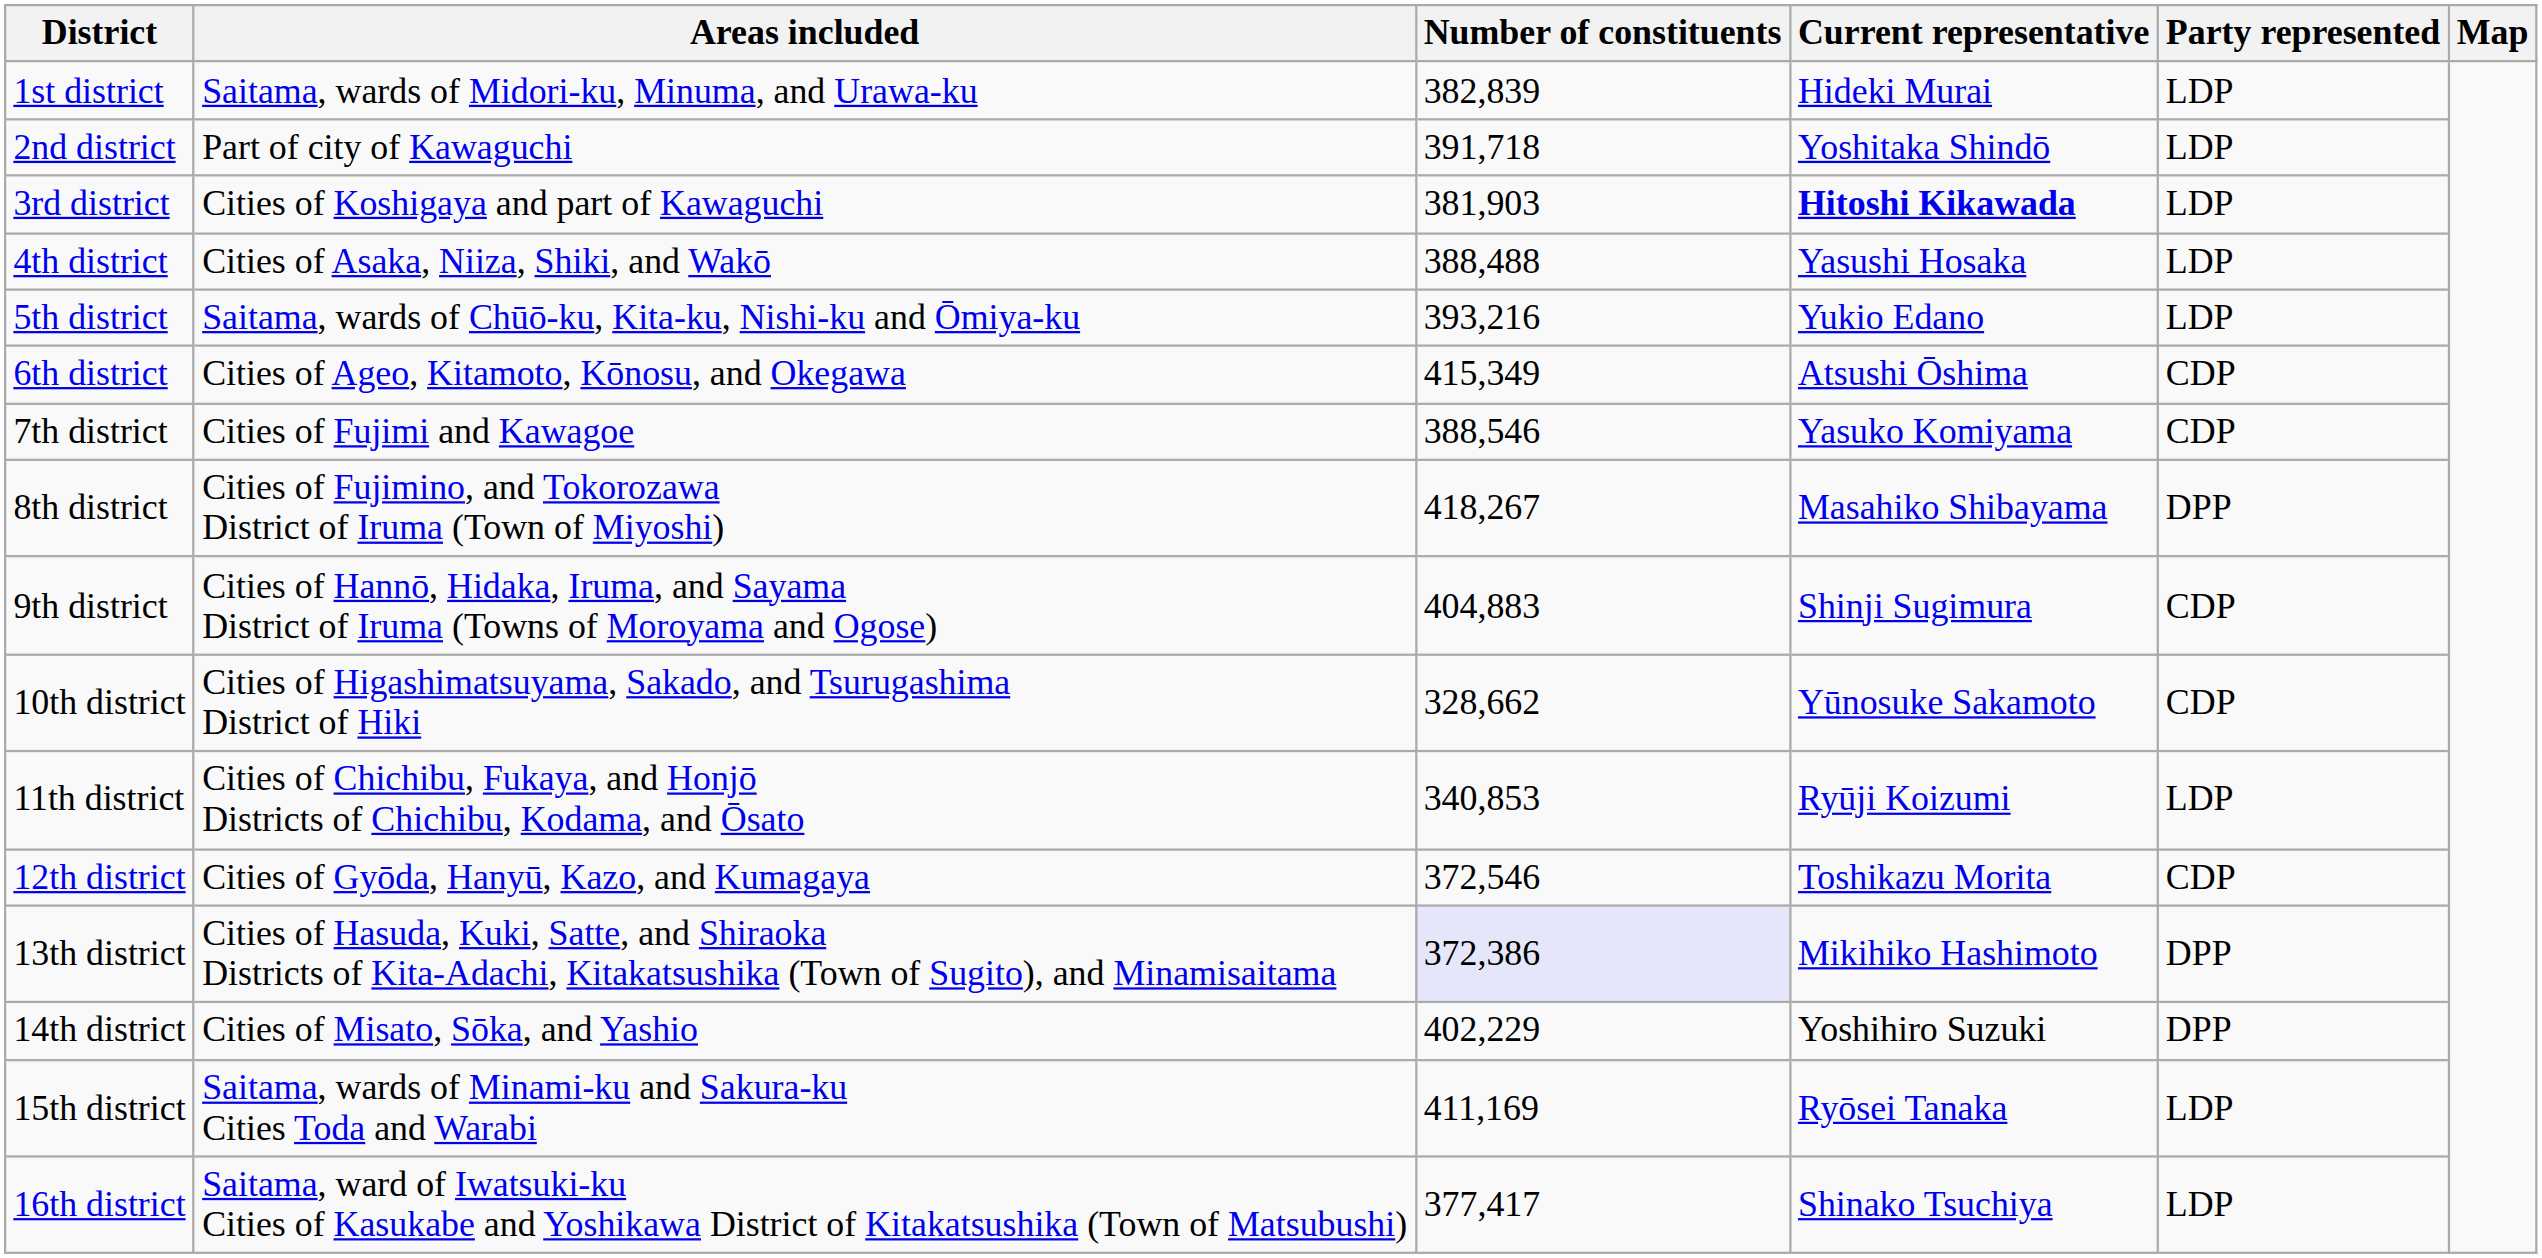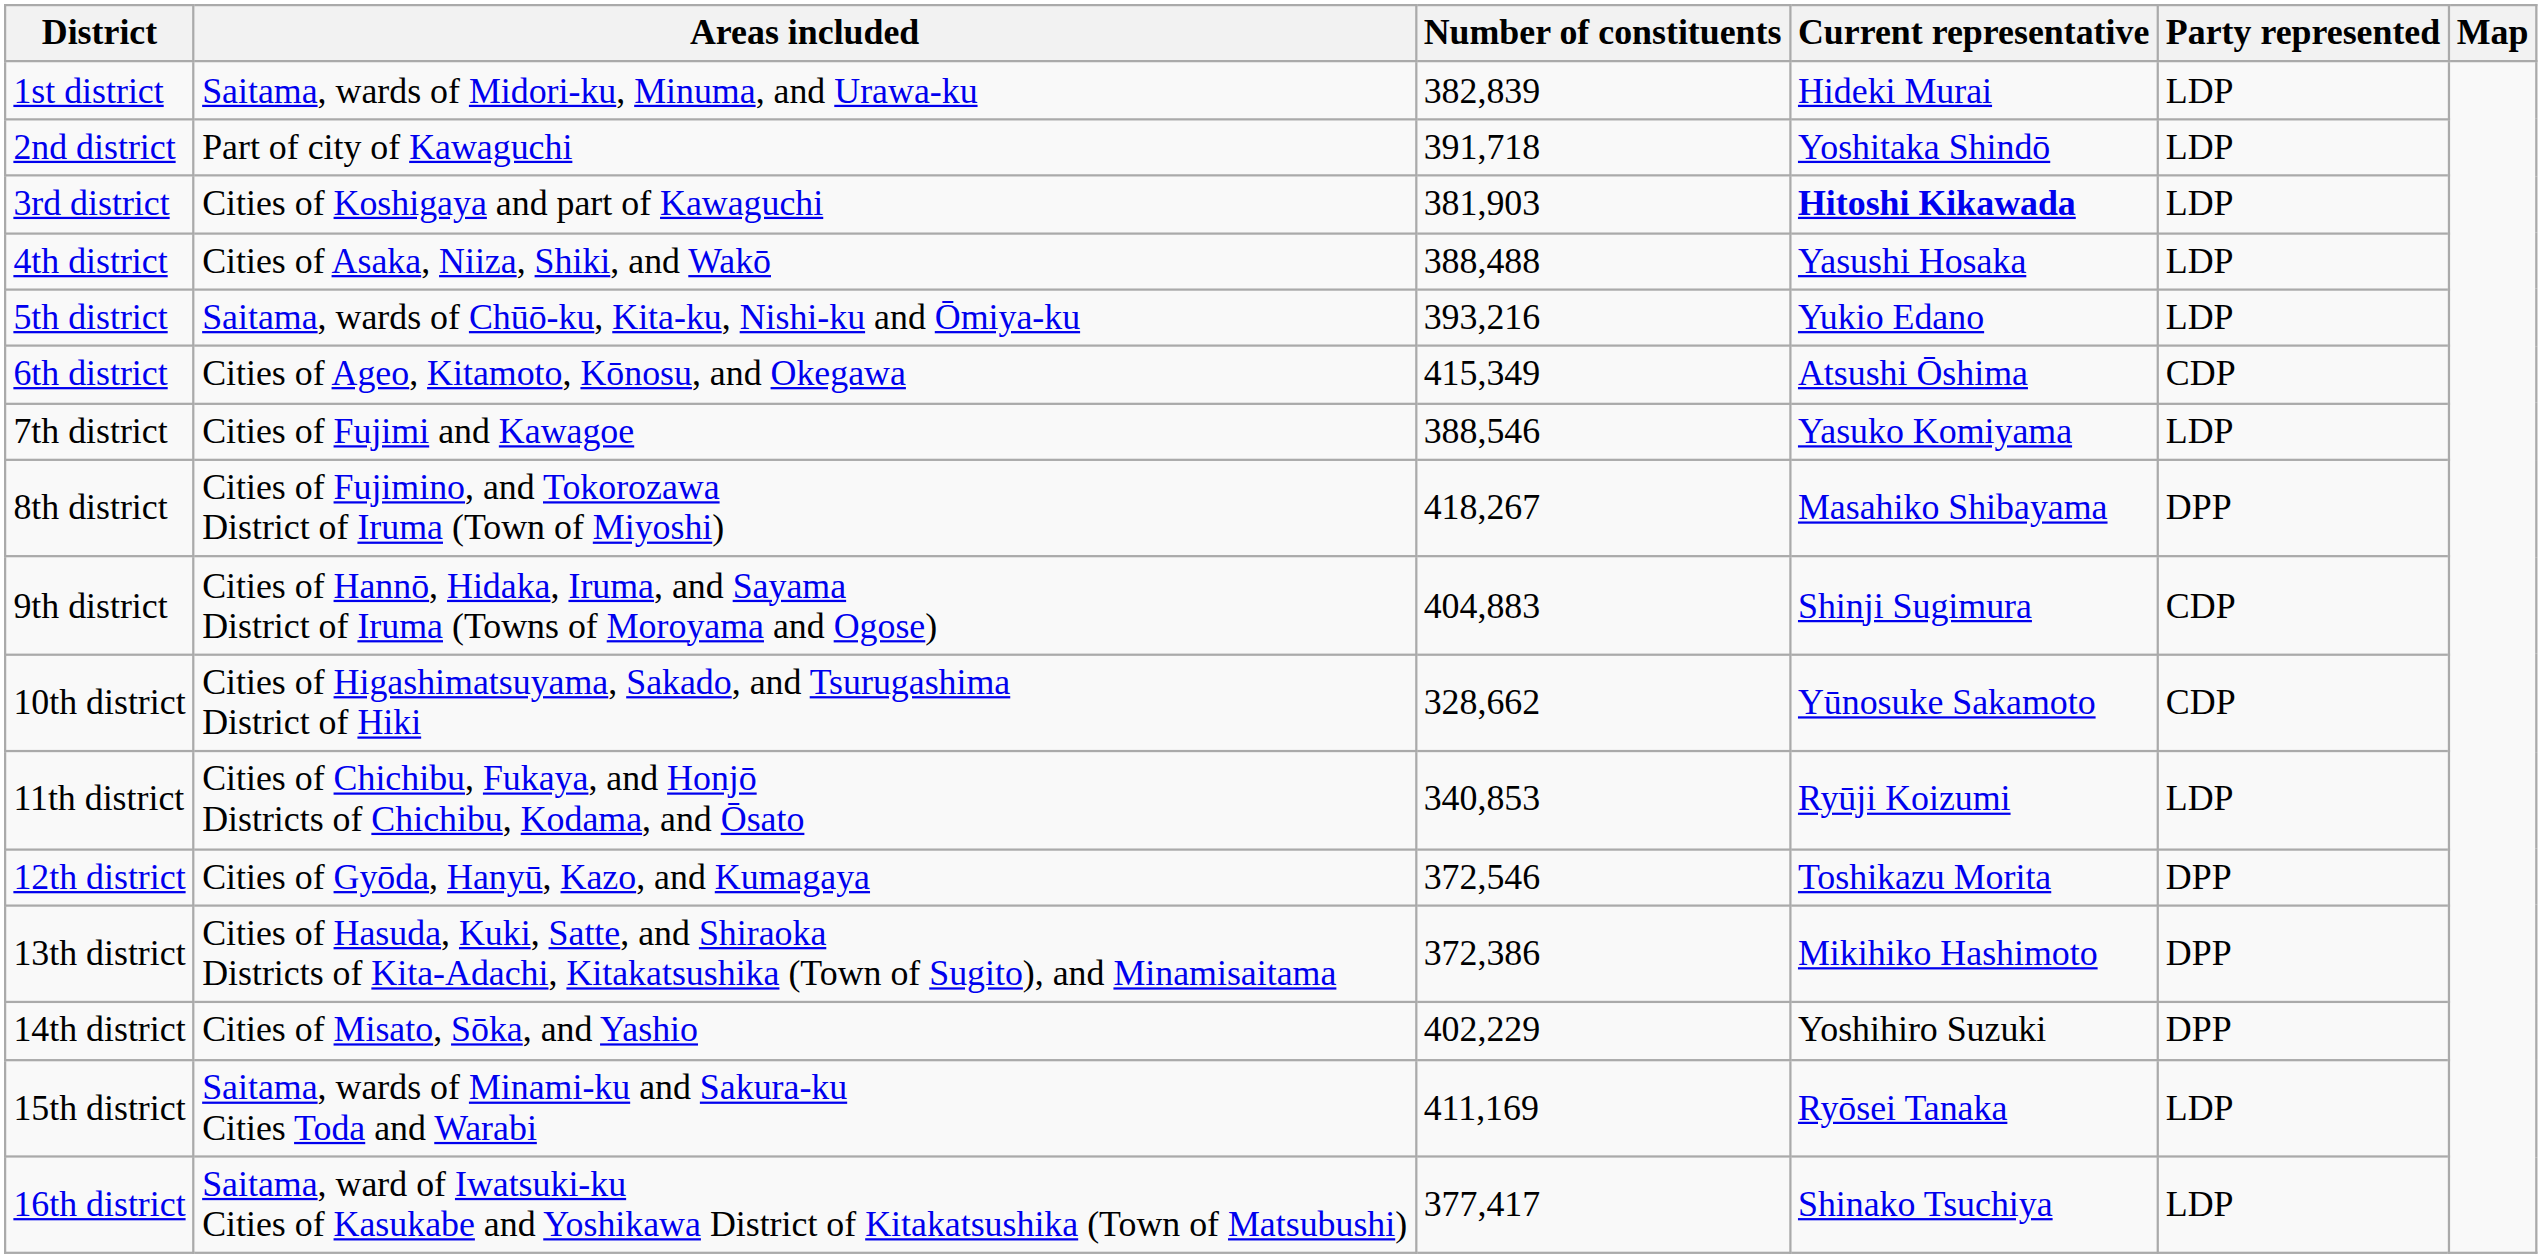(2201, 430) CDP -> (2200, 430) LDP
(2201, 876) CDP -> (2199, 876) DPP
(1482, 953) lavender background -> (1482, 953) no background
